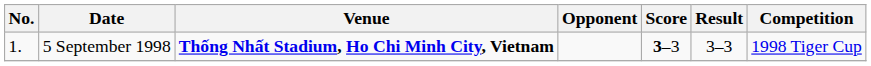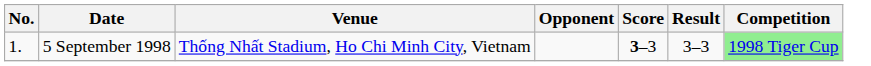(366, 46) bold -> (355, 46) normal
(807, 46) no background -> (783, 46) lightgreen background
